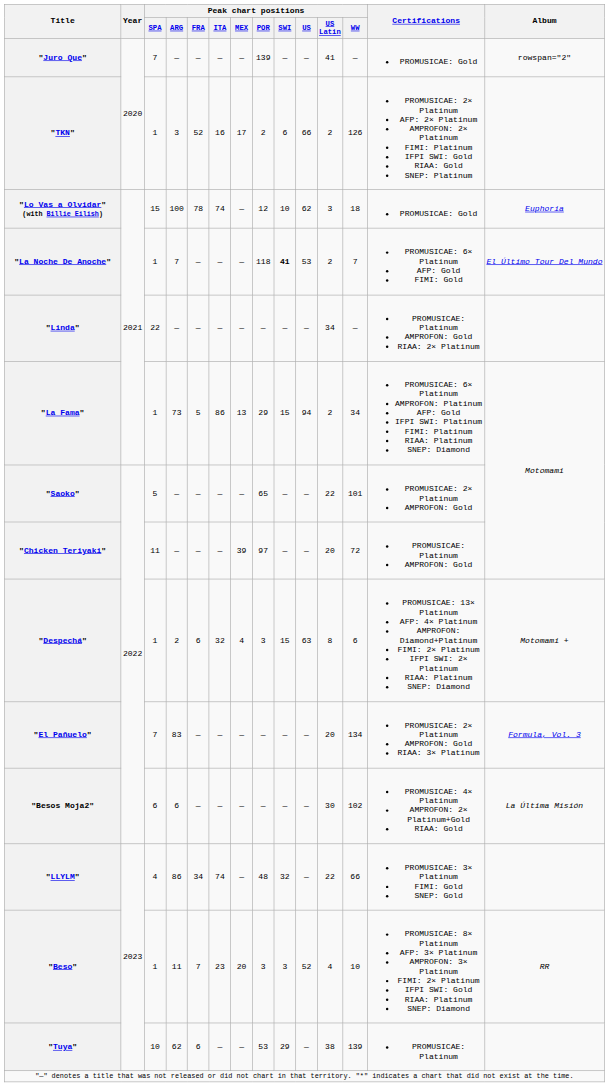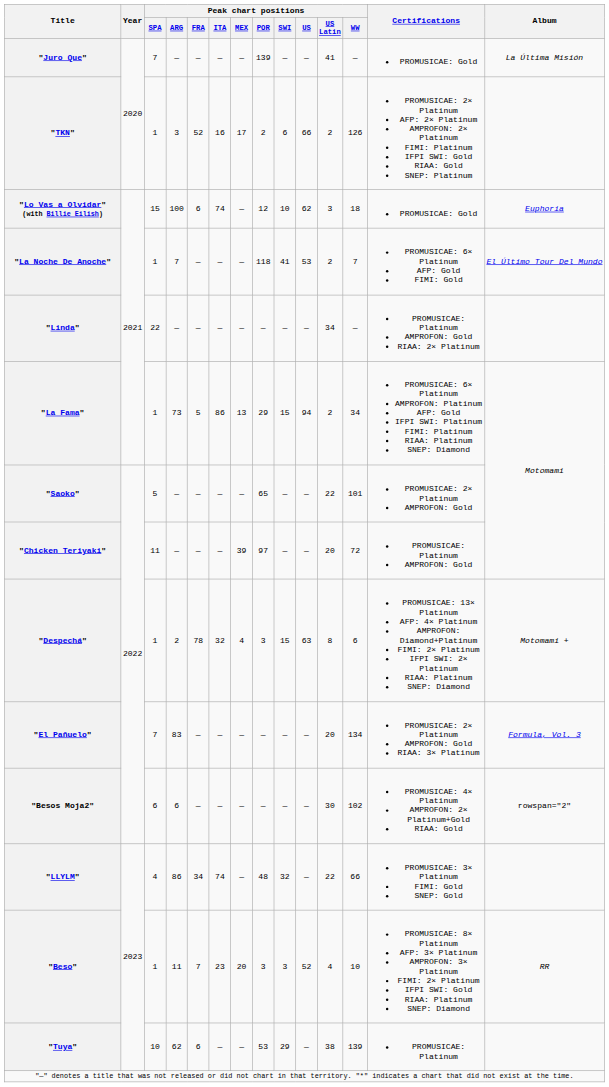(544, 58) rowspan="2" -> (544, 58) La Última Misión
(198, 209) 78 -> (198, 209) 6
(285, 262) bold -> (285, 262) normal
(198, 640) 6 -> (198, 640) 78
(544, 806) La Última Misión -> (544, 806) rowspan="2"
